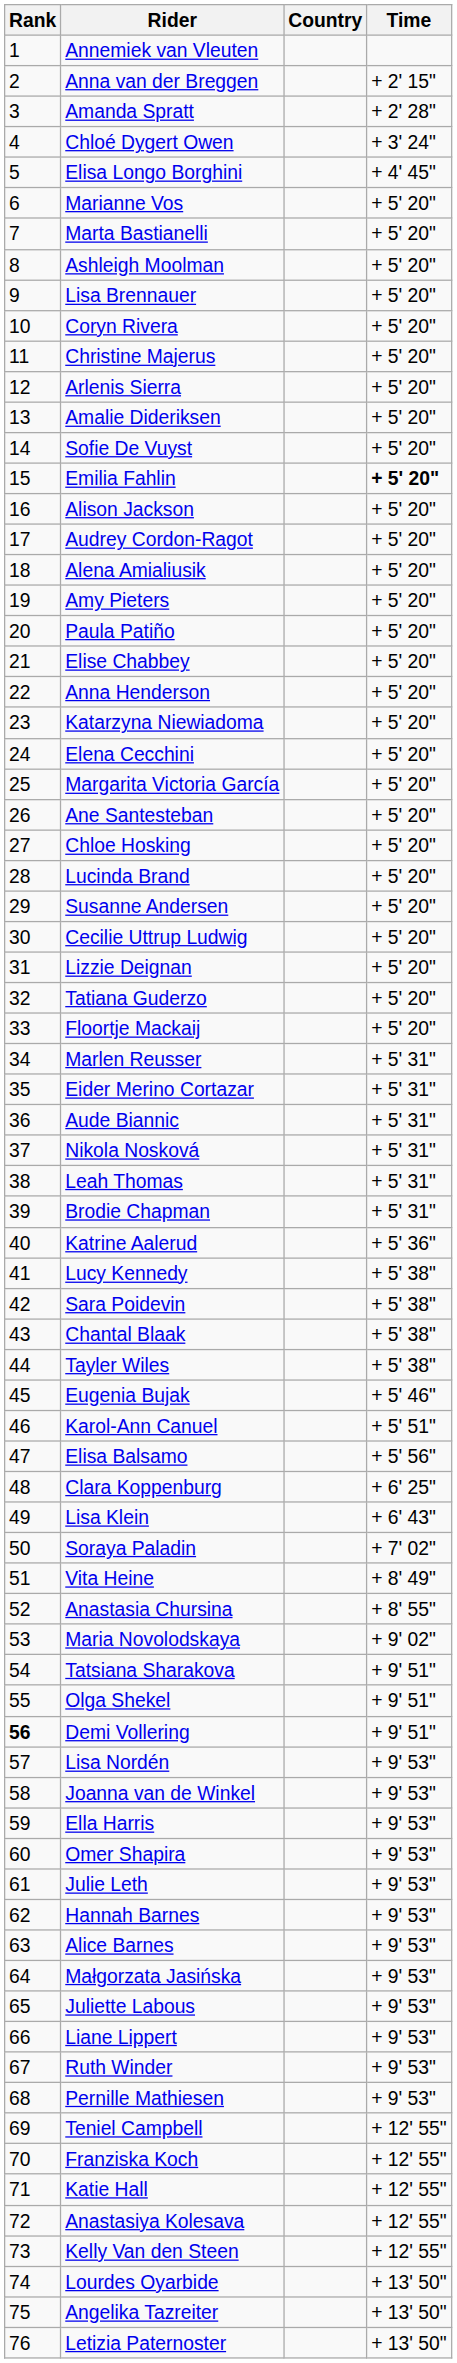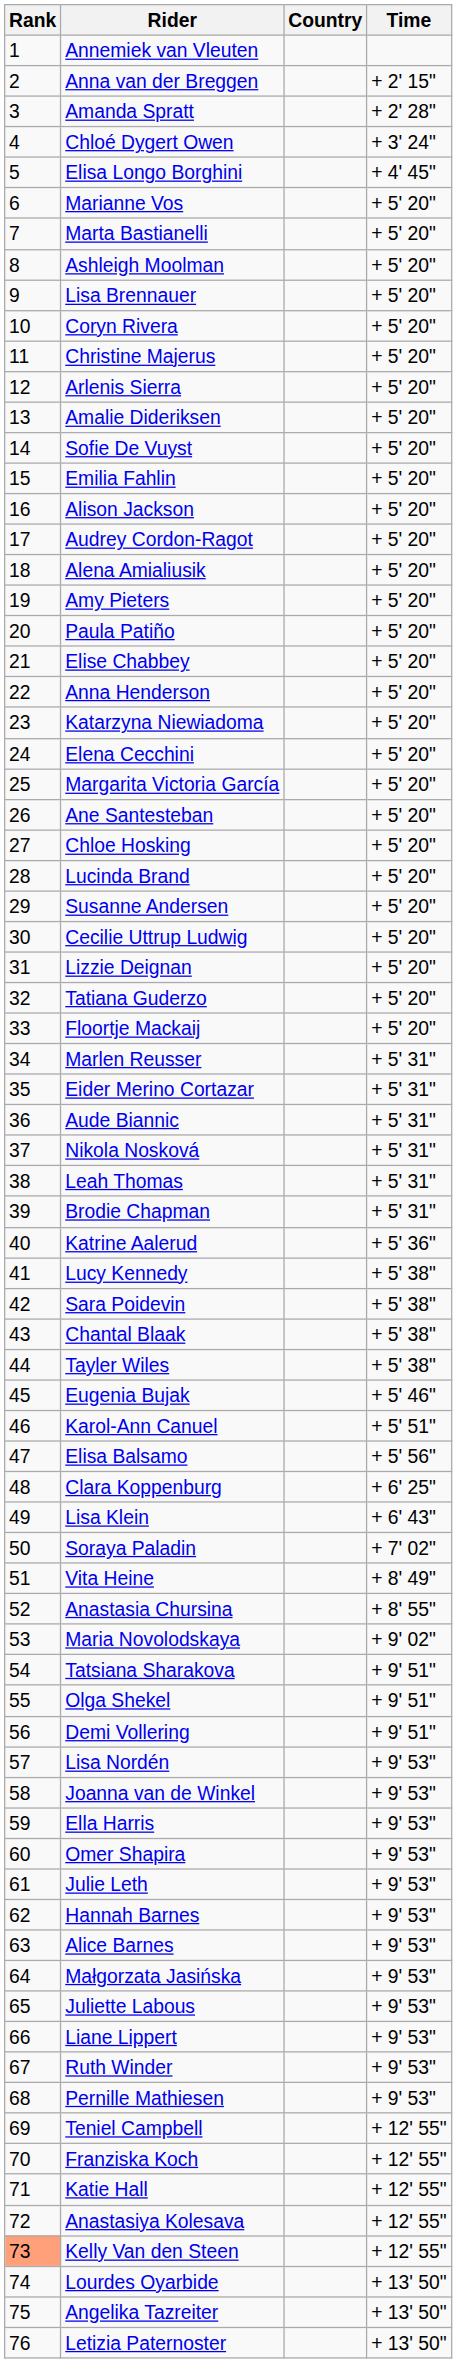(405, 478) bold -> (404, 478) normal
(20, 1731) bold -> (20, 1731) normal
(20, 2251) no background -> (20, 2251) lightsalmon background
